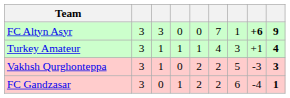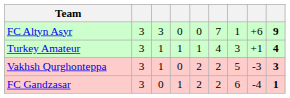(257, 31) bold -> (257, 31) normal
